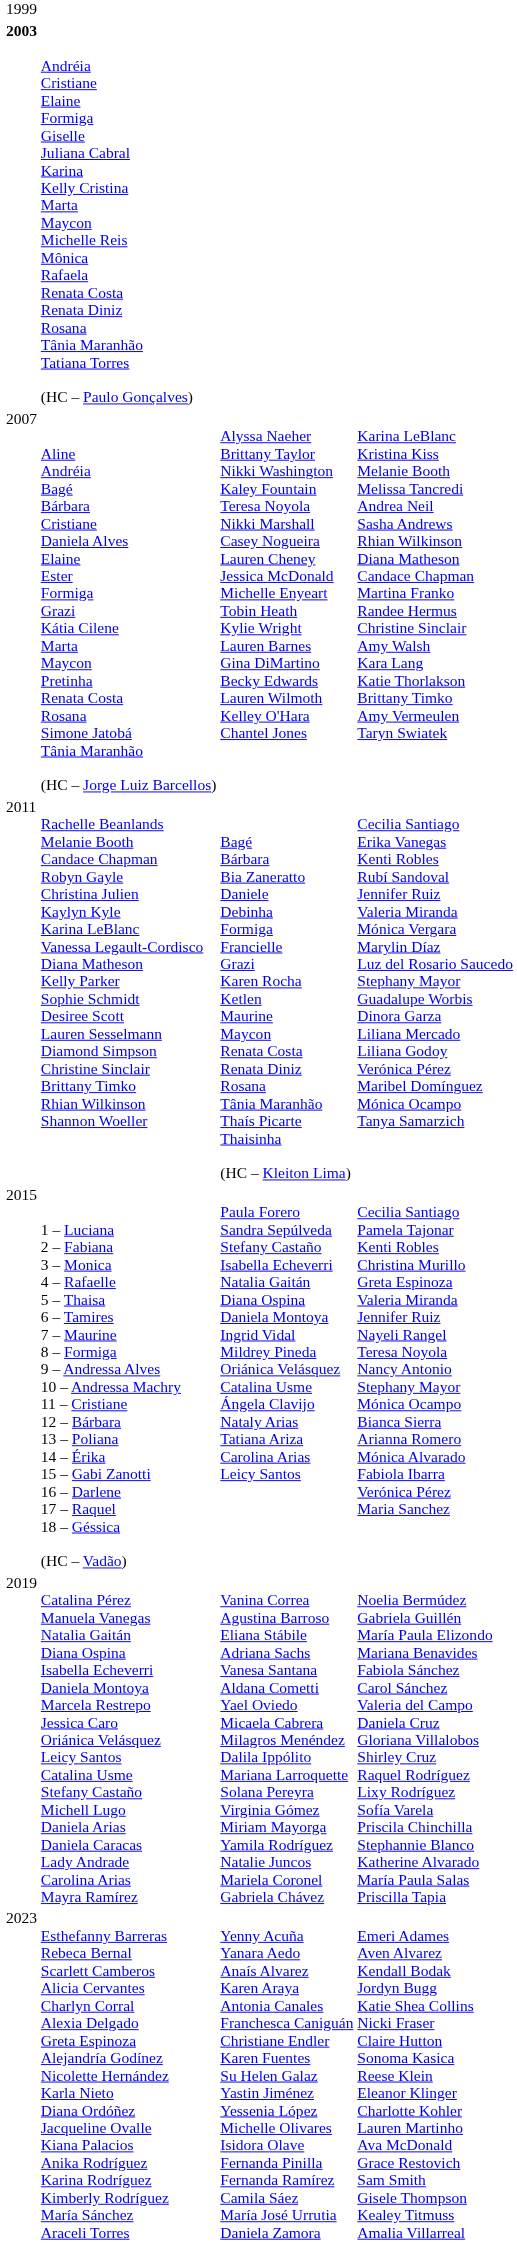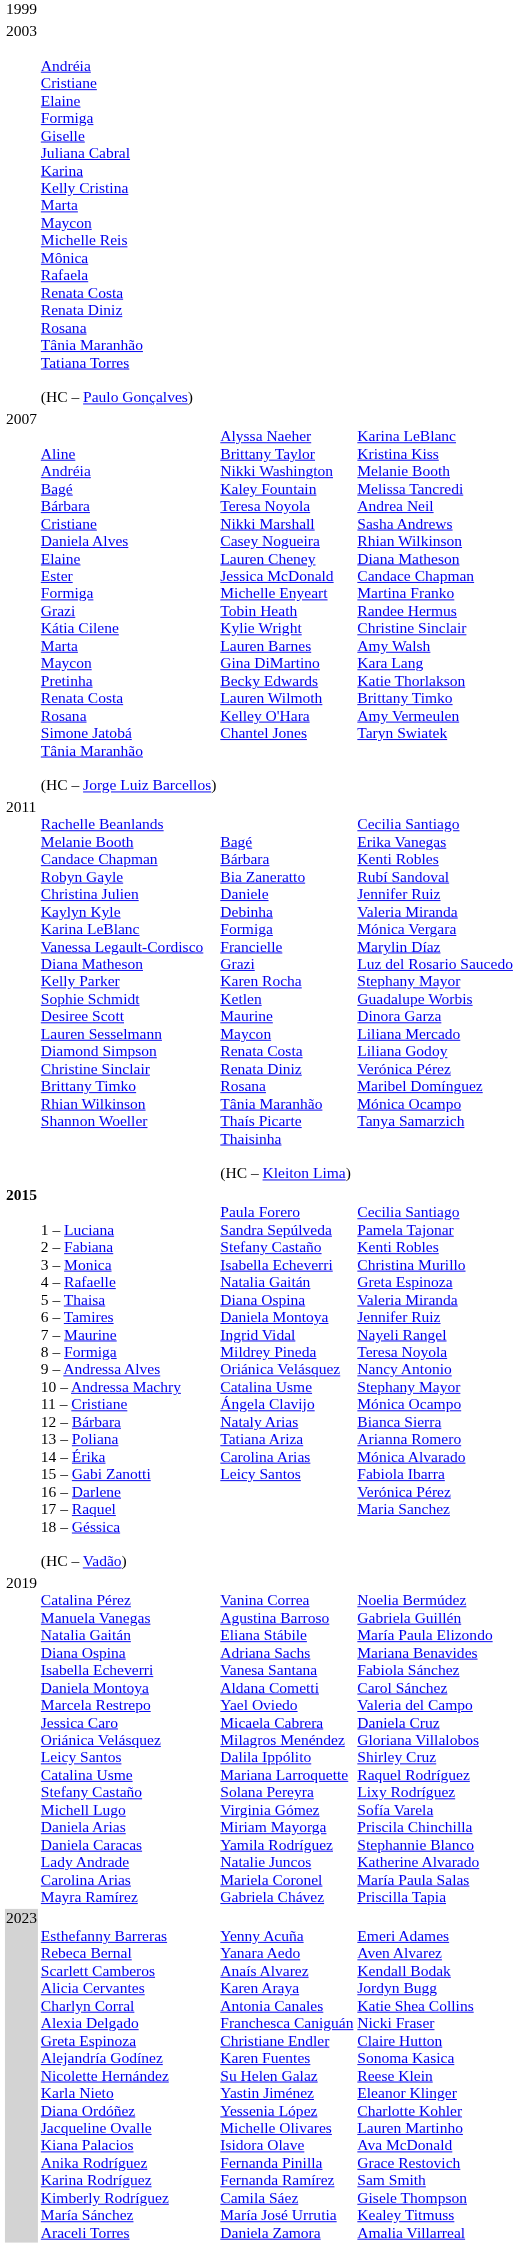(21, 30) bold -> (21, 30) normal
(21, 1194) normal -> (21, 1194) bold
(21, 1918) no background -> (21, 1918) lightgrey background
